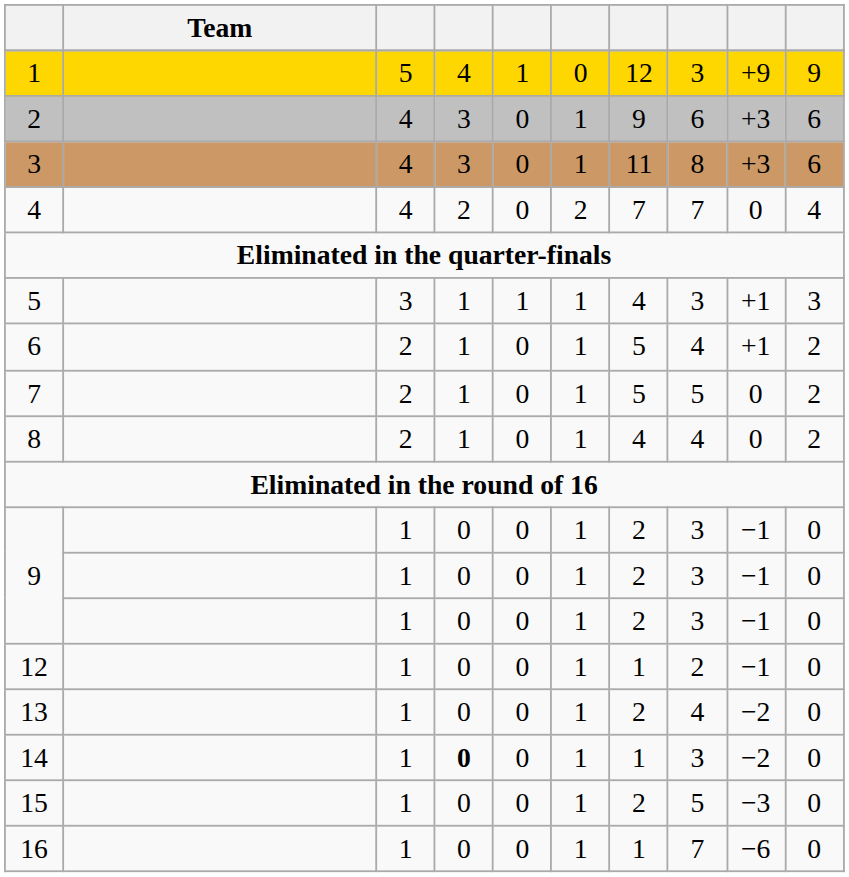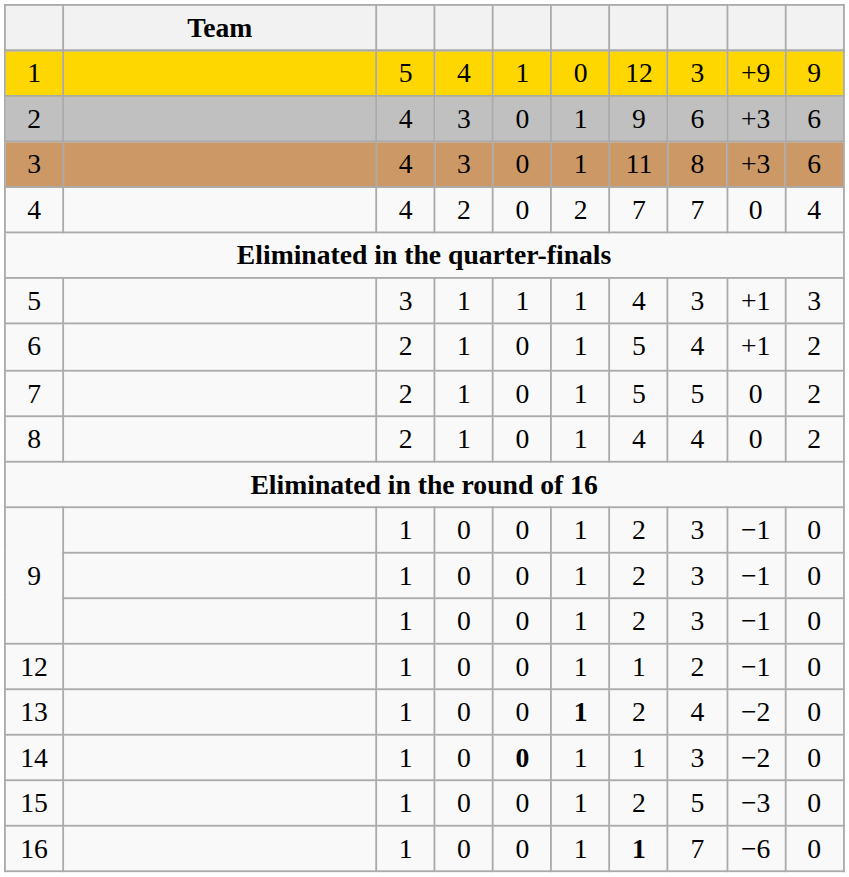(581, 711) normal -> (581, 711) bold
(464, 757) bold -> (464, 757) normal
(522, 757) normal -> (522, 757) bold
(639, 848) normal -> (639, 848) bold
